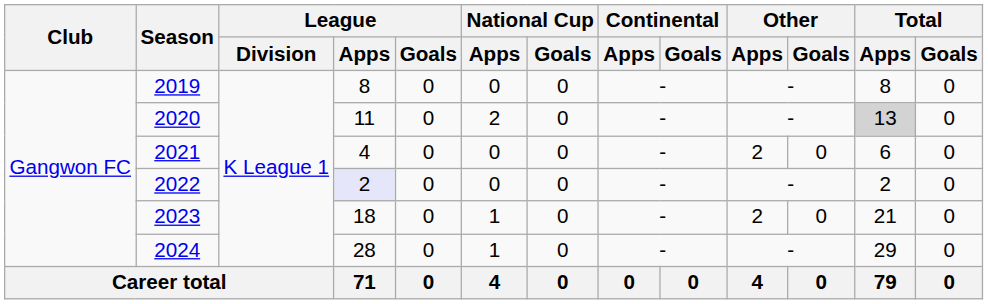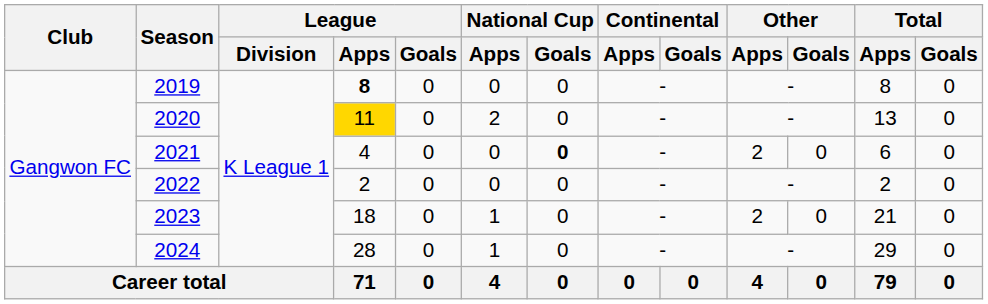(364, 86) normal -> (364, 86) bold
(364, 119) no background -> (364, 119) gold background
(885, 119) lightgrey background -> (885, 119) no background
(563, 151) normal -> (563, 151) bold
(364, 184) lavender background -> (364, 184) no background
